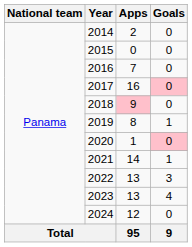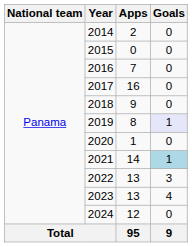(169, 86) pink background -> (169, 86) no background
(133, 104) pink background -> (133, 104) no background
(169, 123) no background -> (169, 123) lavender background
(169, 141) pink background -> (169, 141) no background
(169, 159) no background -> (169, 159) lightblue background
